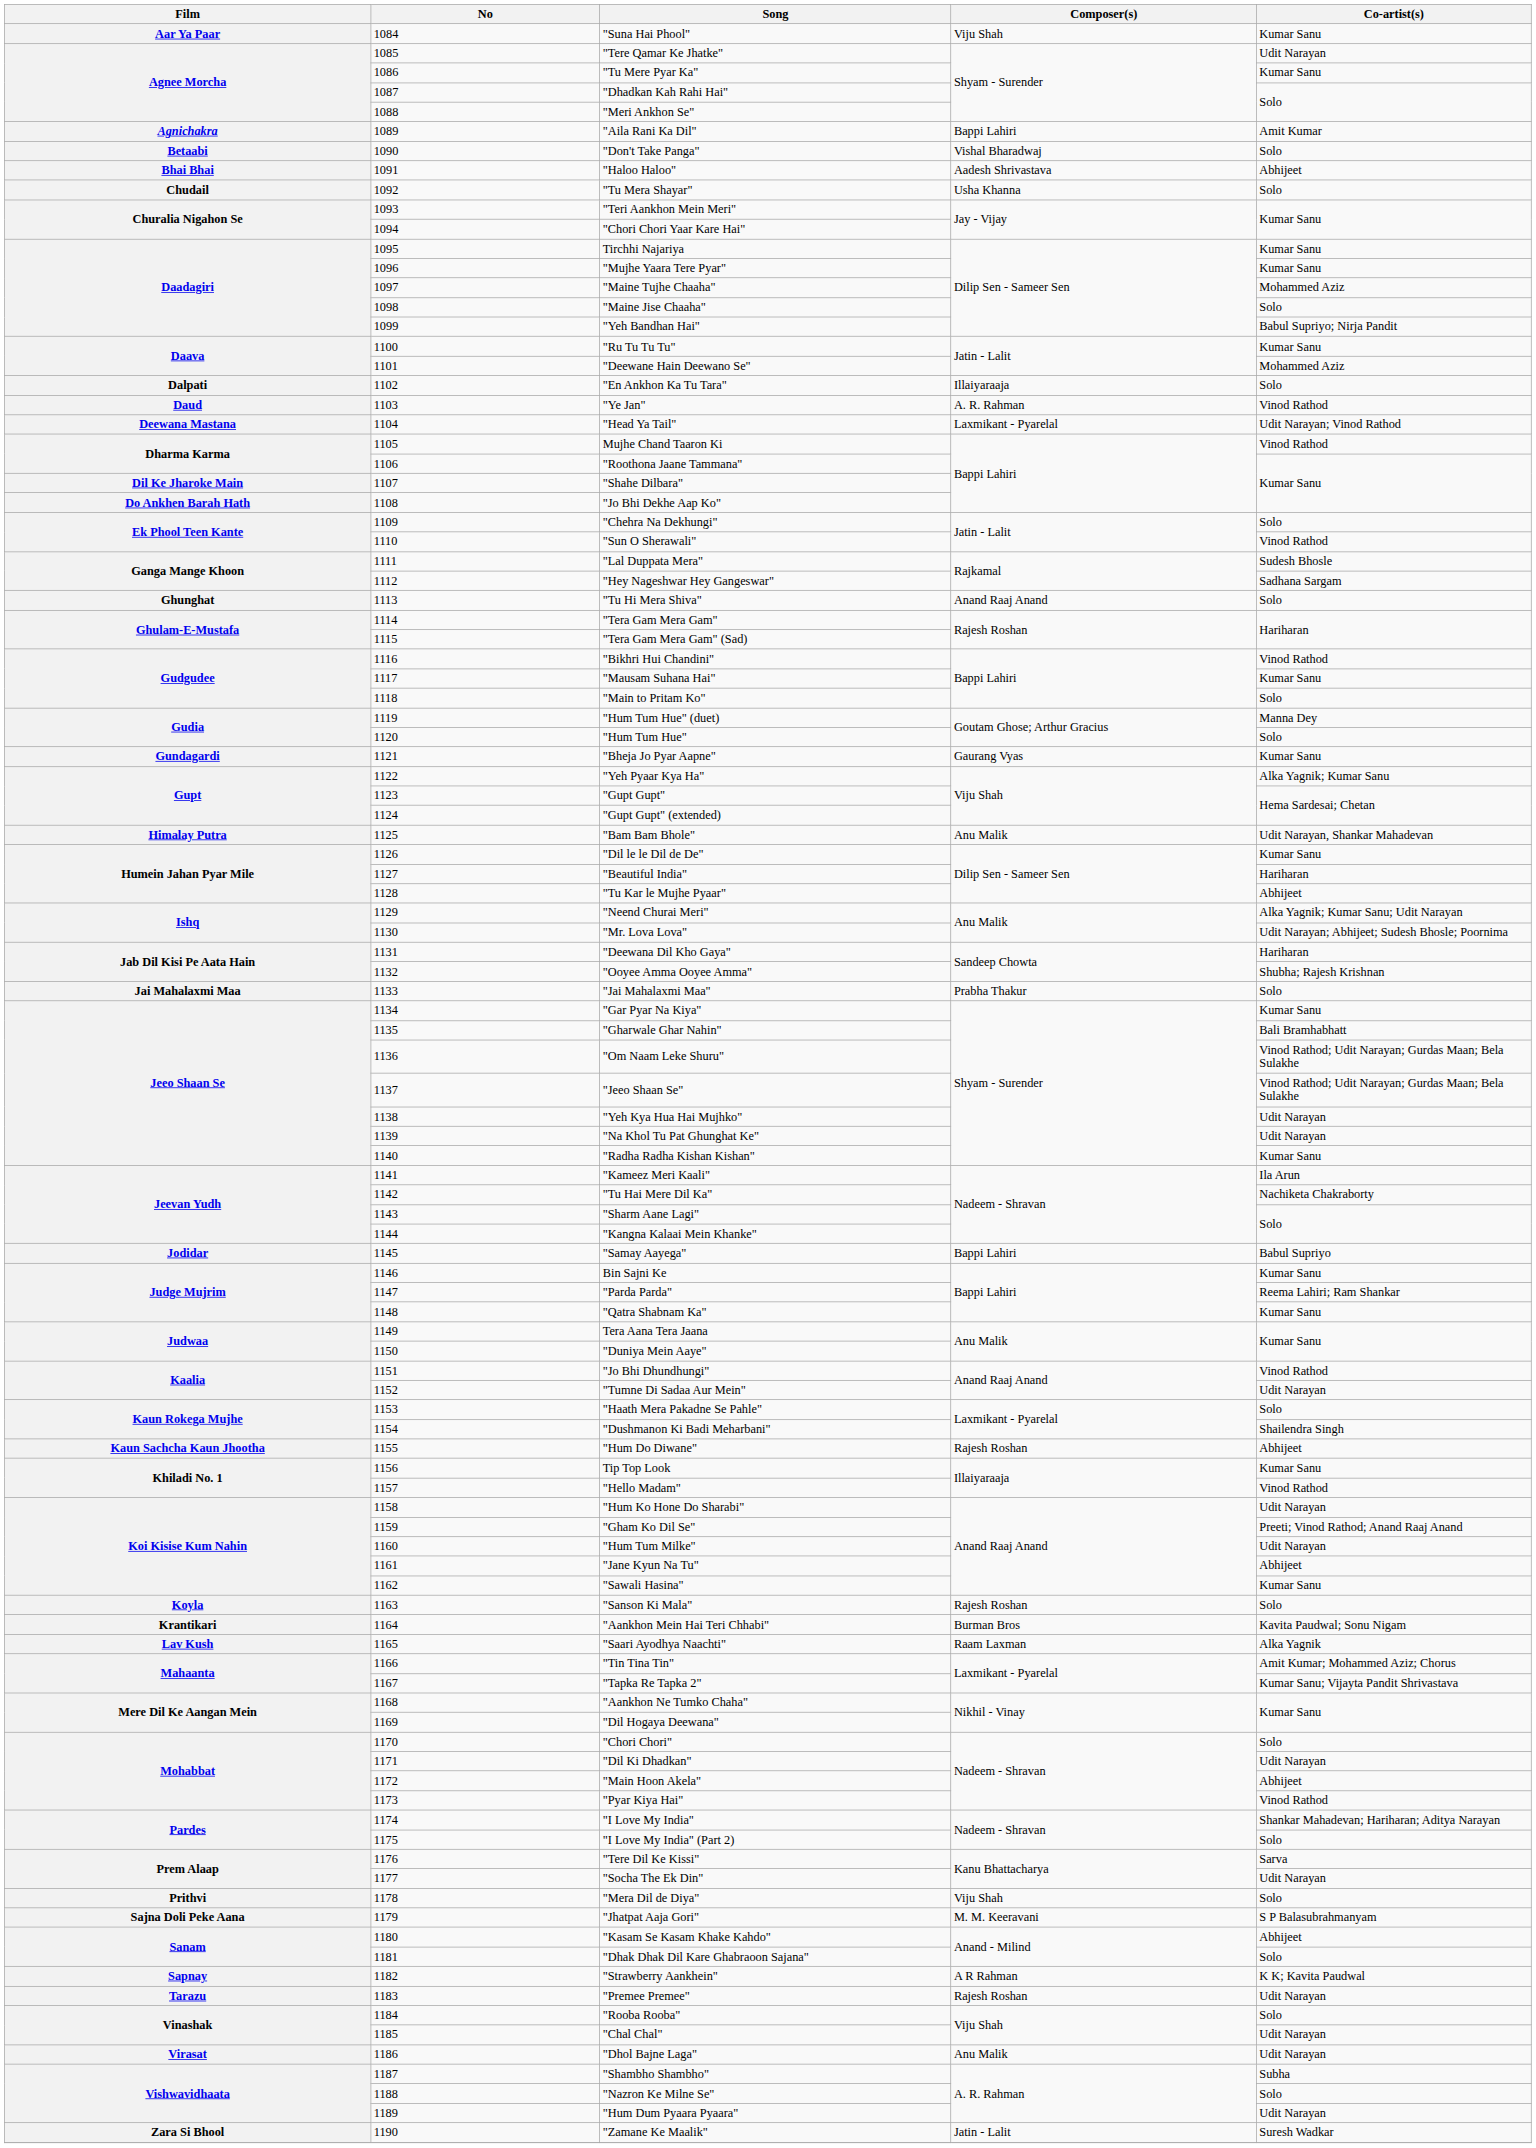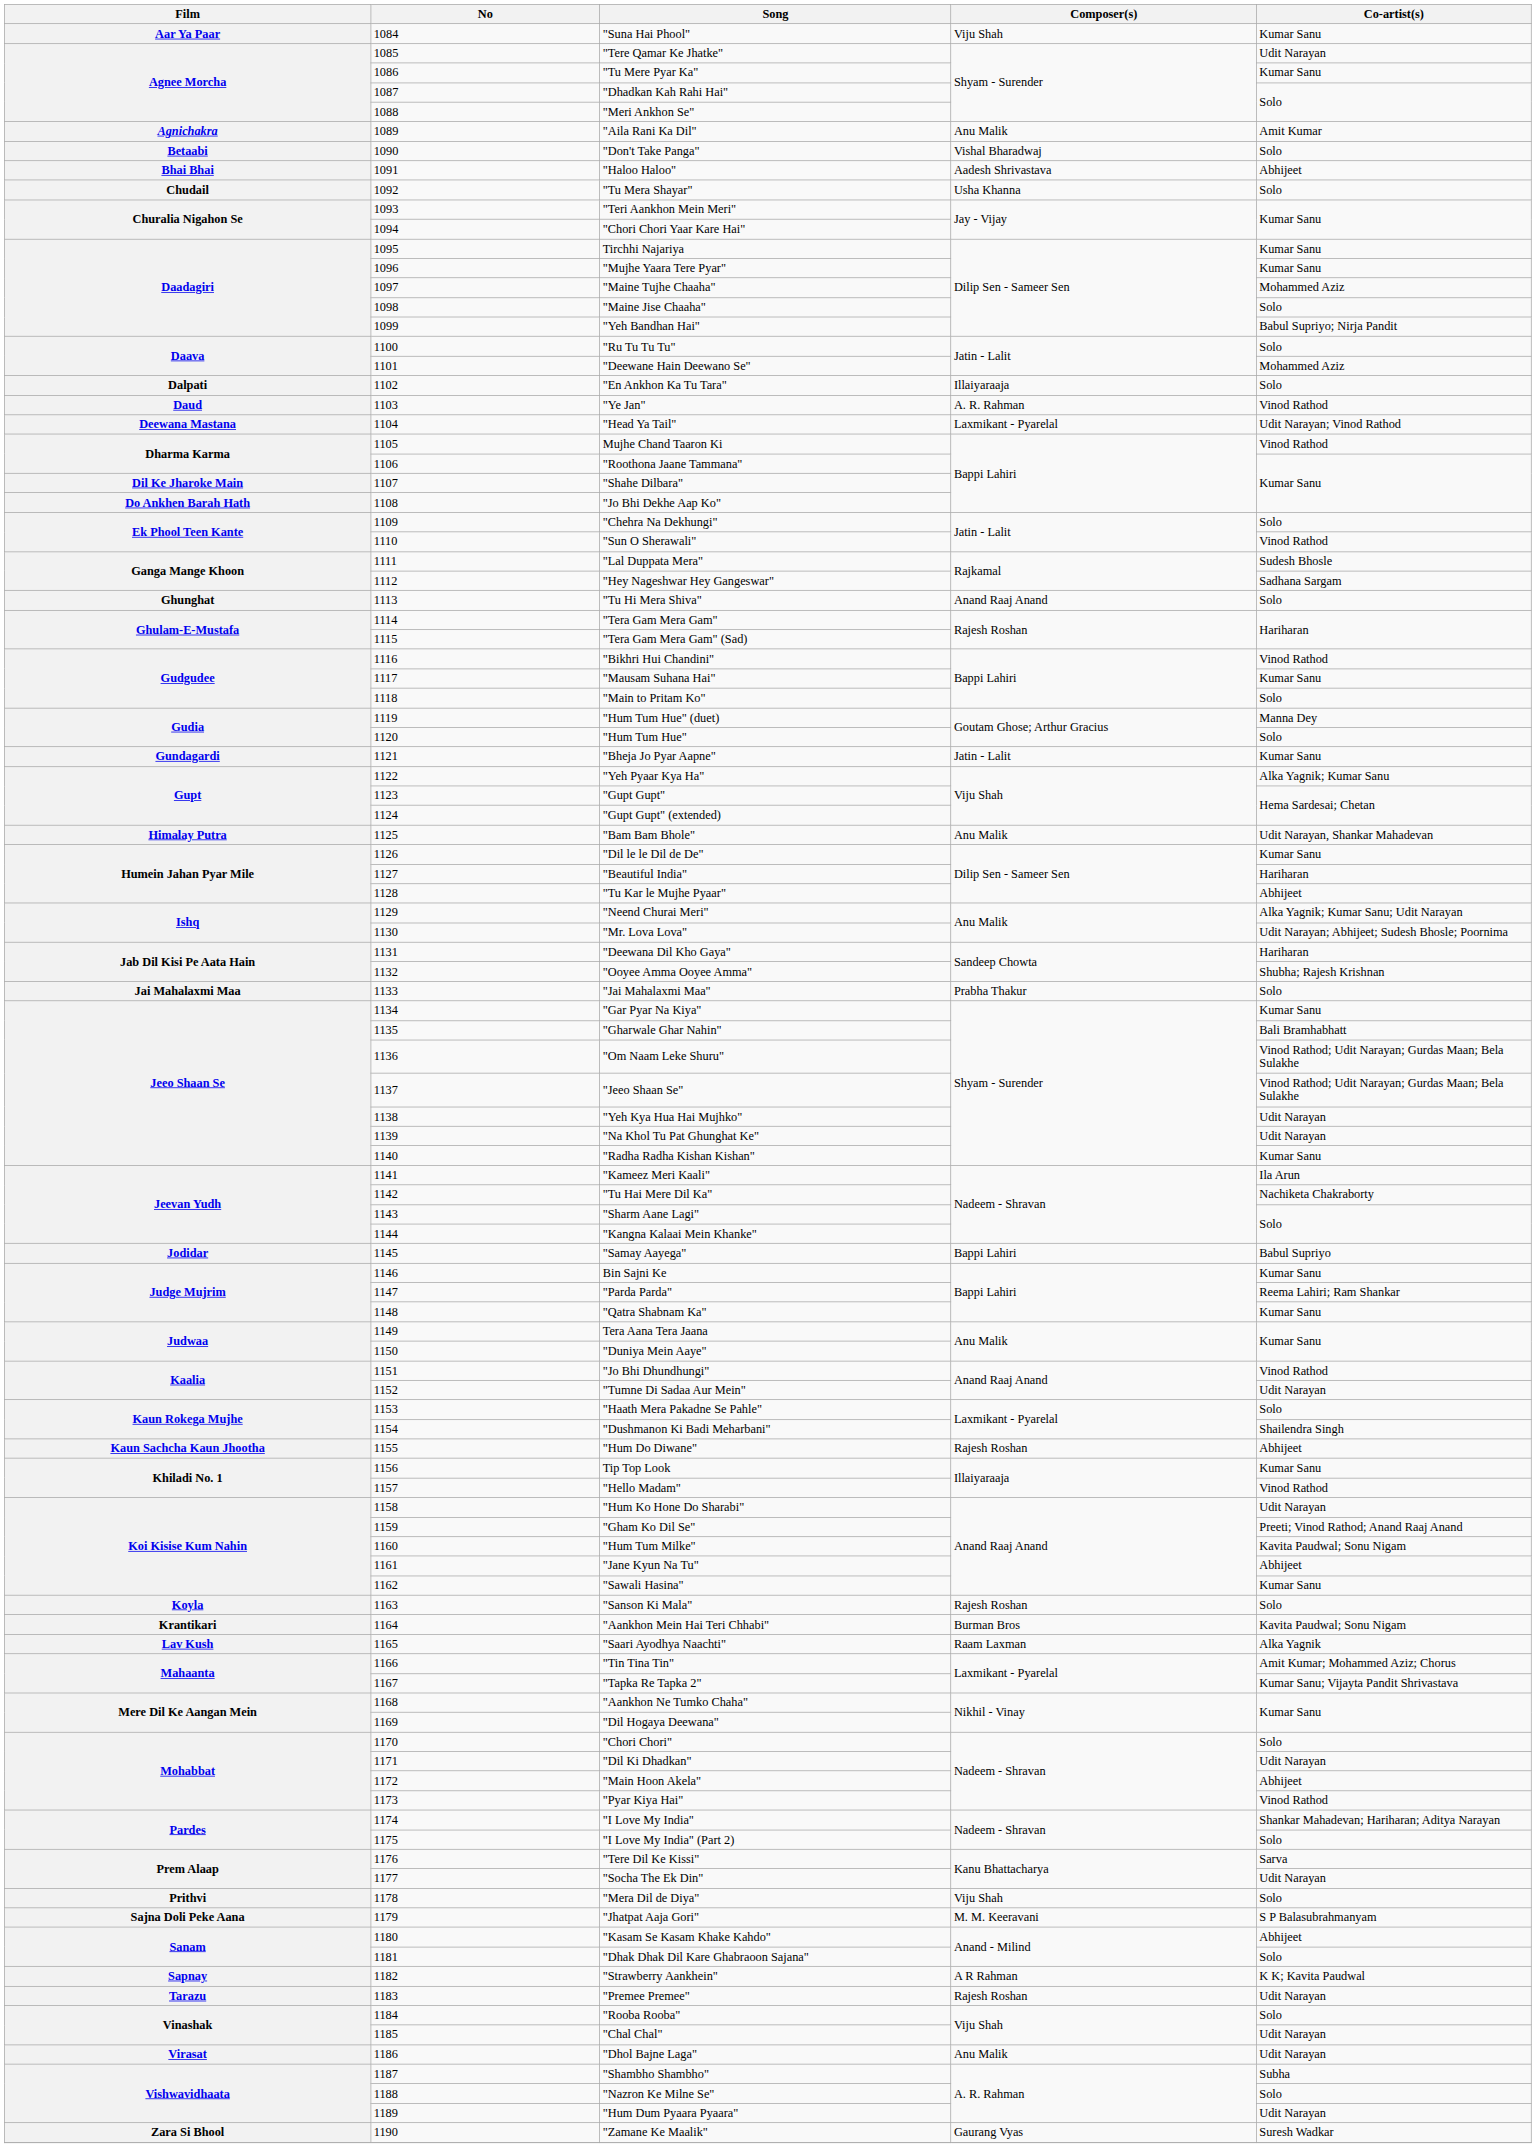(985, 131) Bappi Lahiri -> (981, 131) Anu Malik
(1290, 346) Kumar Sanu -> (1271, 346) Solo
(989, 756) Gaurang Vyas -> (982, 756) Jatin - Lalit
(1293, 1546) Udit Narayan -> (1333, 1546) Kavita Paudwal; Sonu Nigam
(982, 2132) Jatin - Lalit -> (989, 2132) Gaurang Vyas
